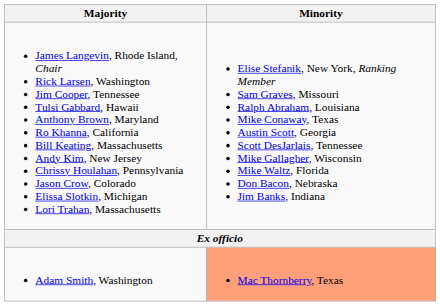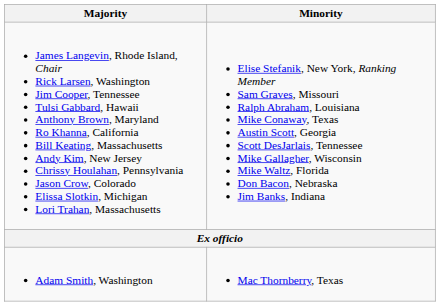(321, 280) lightsalmon background -> (321, 280) no background
